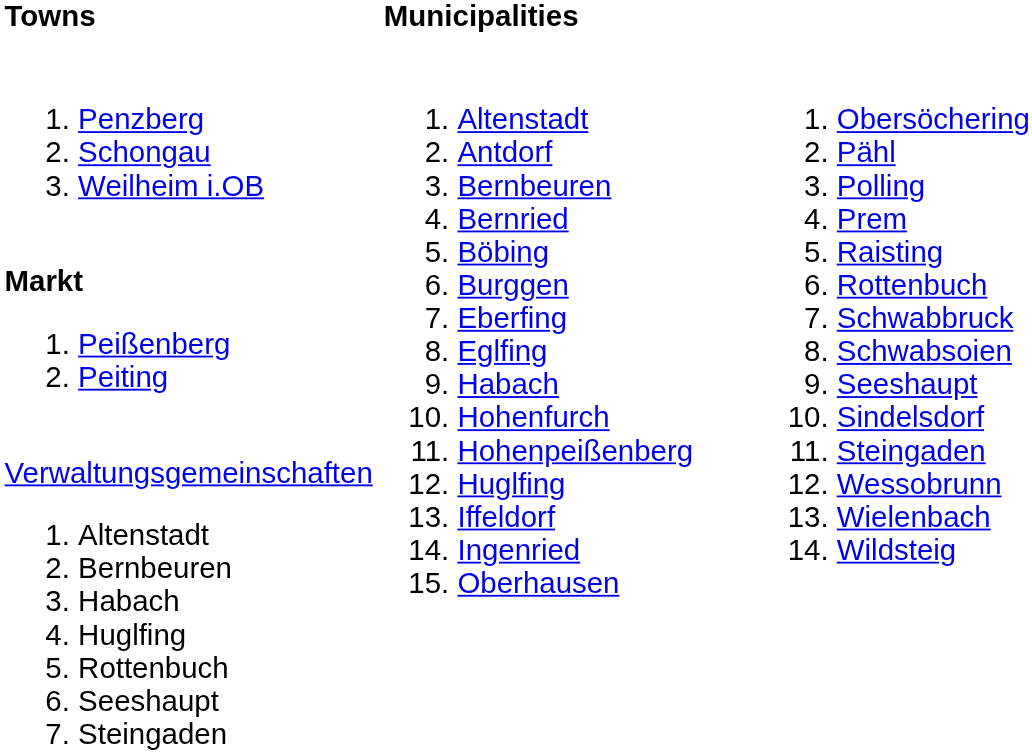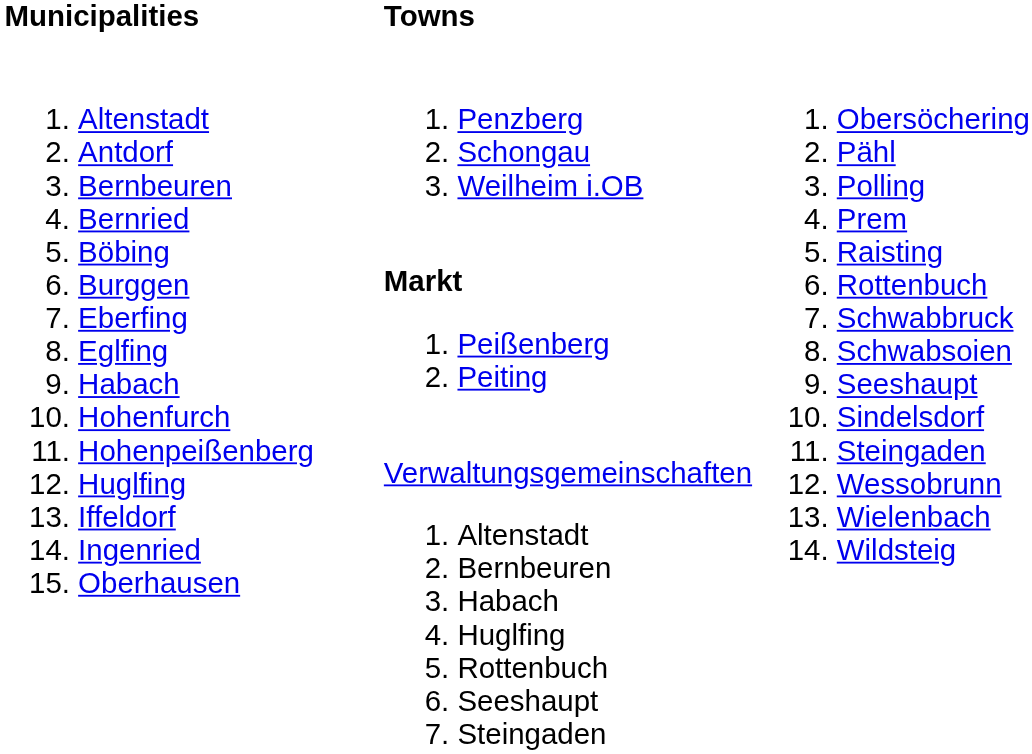columns swapped: (50, 16) <-> (481, 16)
